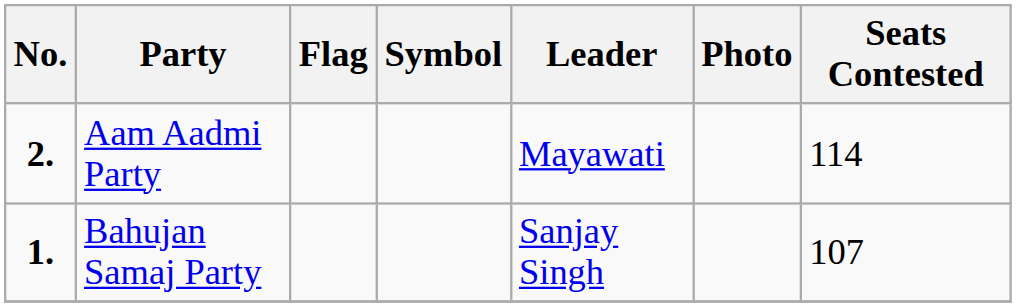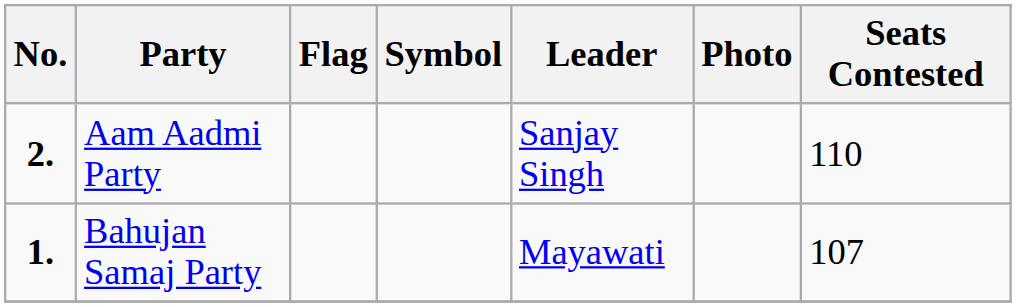(592, 152) Mayawati -> (569, 152) Sanjay Singh
(836, 152) 114 -> (836, 152) 110
(569, 251) Sanjay Singh -> (592, 251) Mayawati
